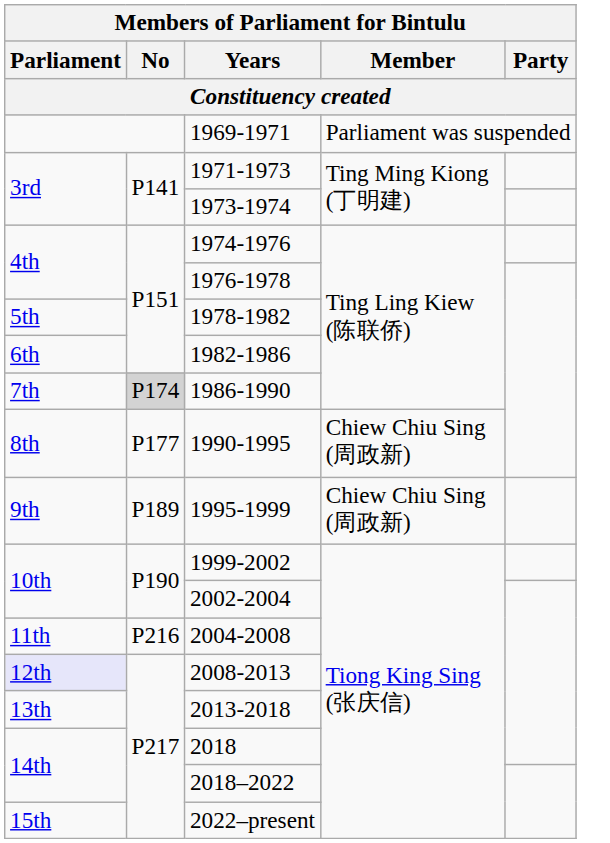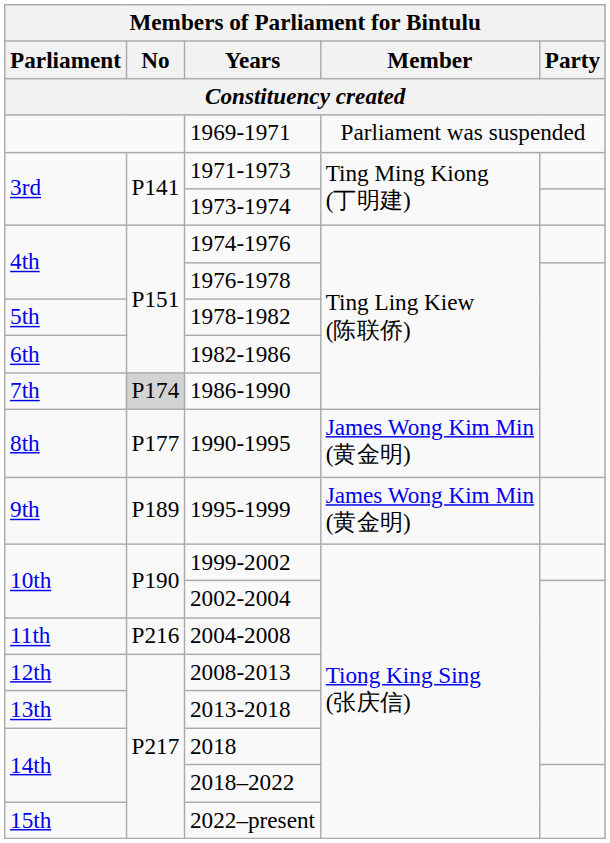(406, 441) Chiew Chiu Sing (周政新) -> (430, 441) James Wong Kim Min (黄金明)
(406, 508) Chiew Chiu Sing (周政新) -> (430, 508) James Wong Kim Min (黄金明)
(31, 672) lavender background -> (31, 672) no background
